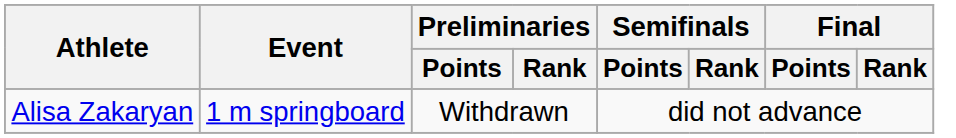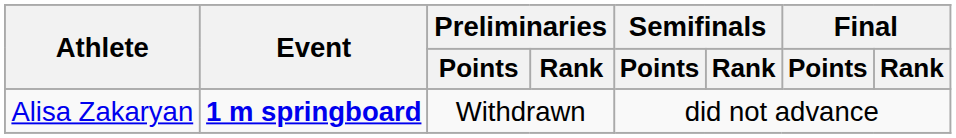(305, 112) normal -> (314, 112) bold
